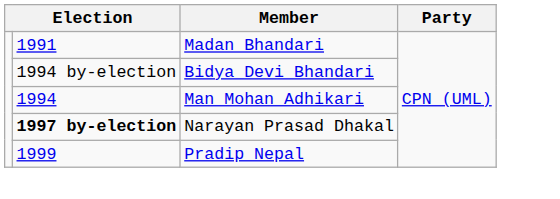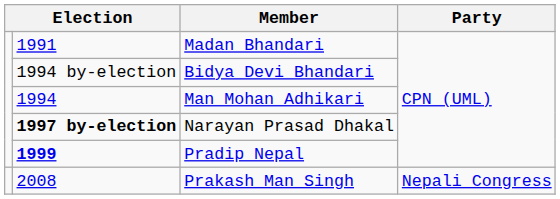(36, 154) normal -> (36, 154) bold
+ row: (269, 181)
